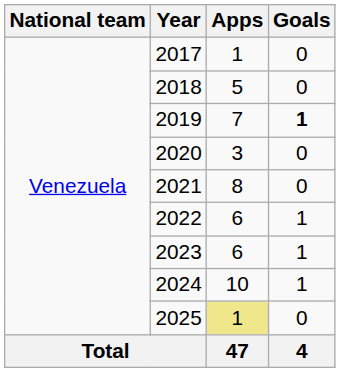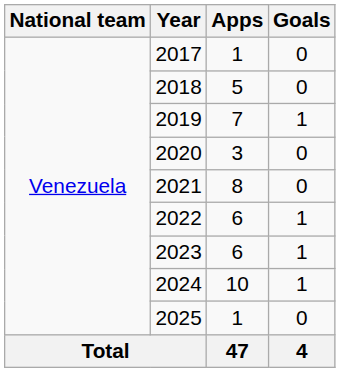(302, 119) bold -> (302, 119) normal
(237, 317) khaki background -> (237, 317) no background
